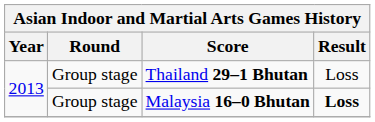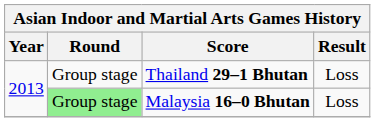(95, 102) no background -> (95, 102) lightgreen background
(342, 102) bold -> (342, 102) normal
